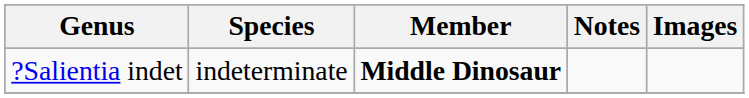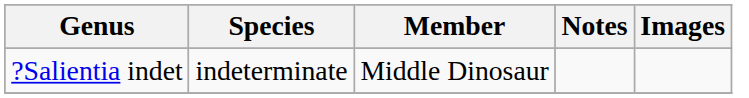(461, 70) bold -> (455, 70) normal
